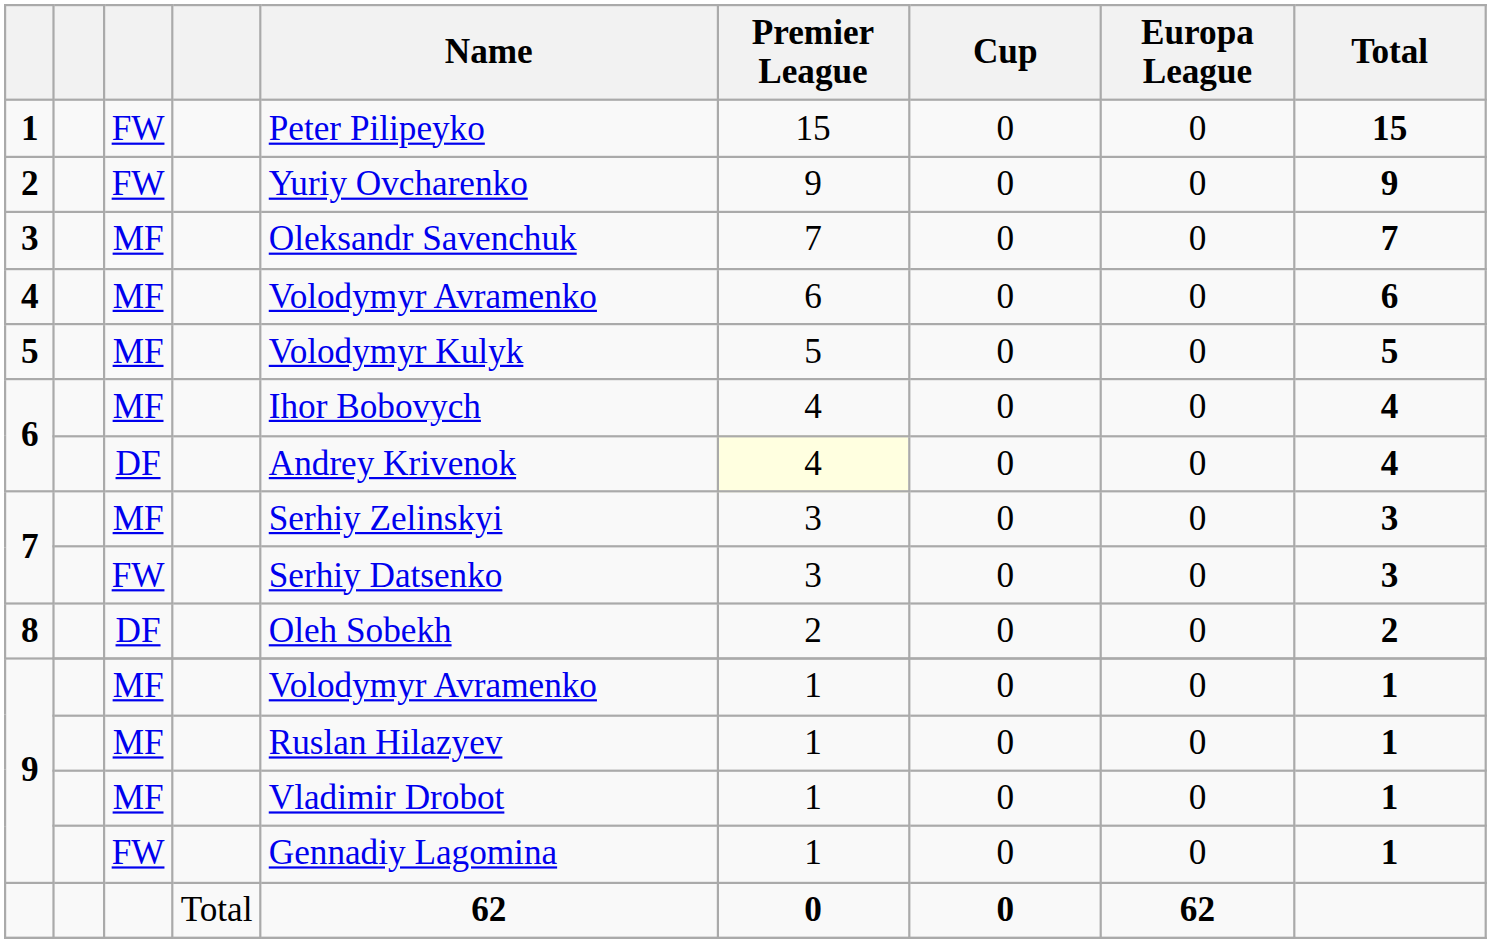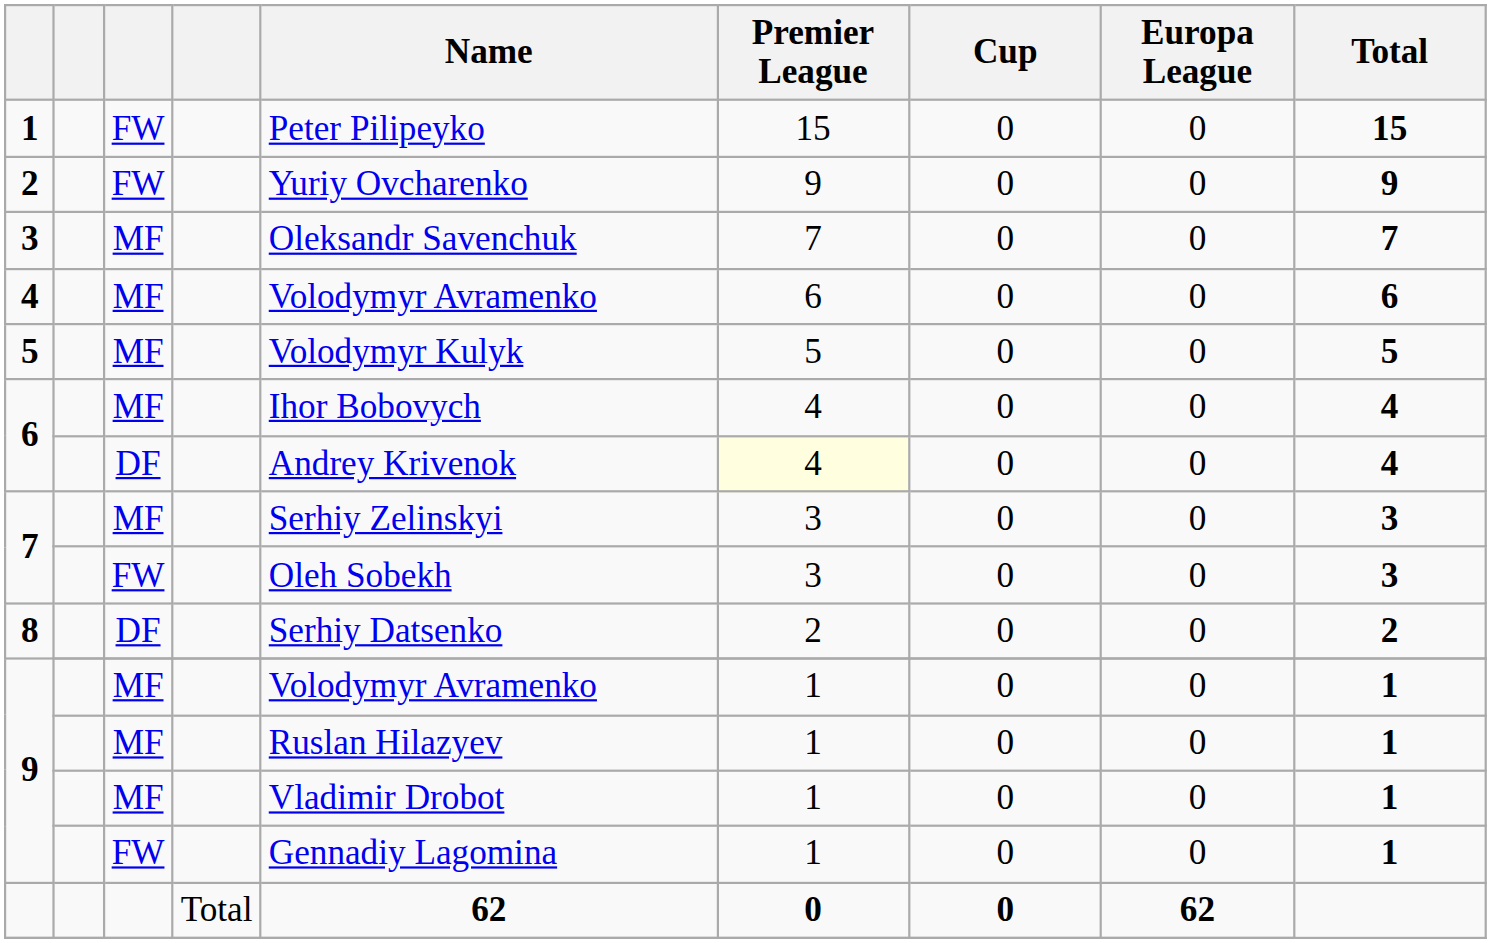(386, 574) Serhiy Datsenko -> (360, 574) Oleh Sobekh
(360, 630) Oleh Sobekh -> (386, 630) Serhiy Datsenko
